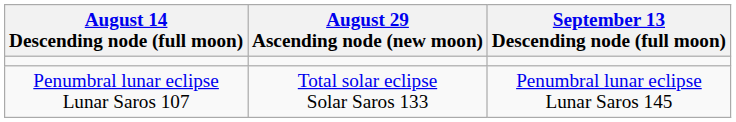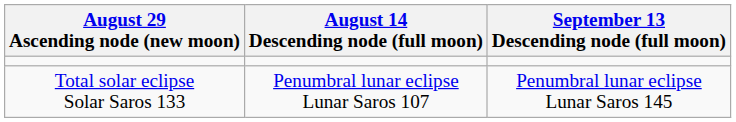columns swapped: (126, 30) <-> (368, 30)
